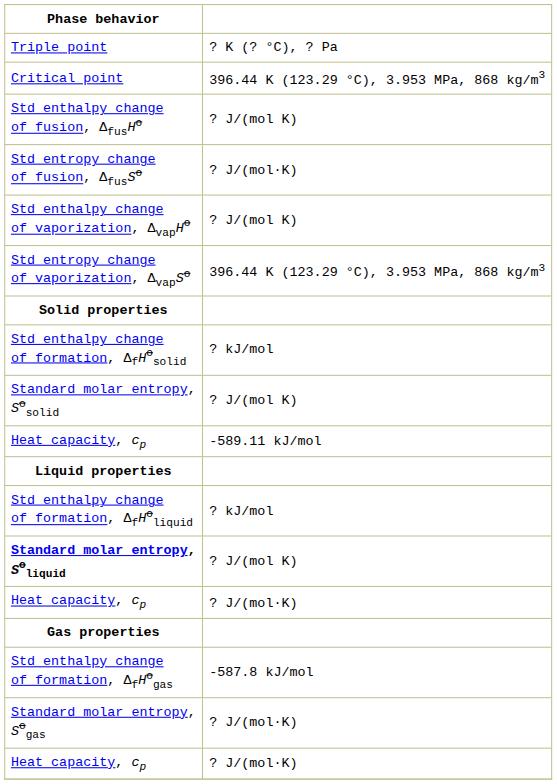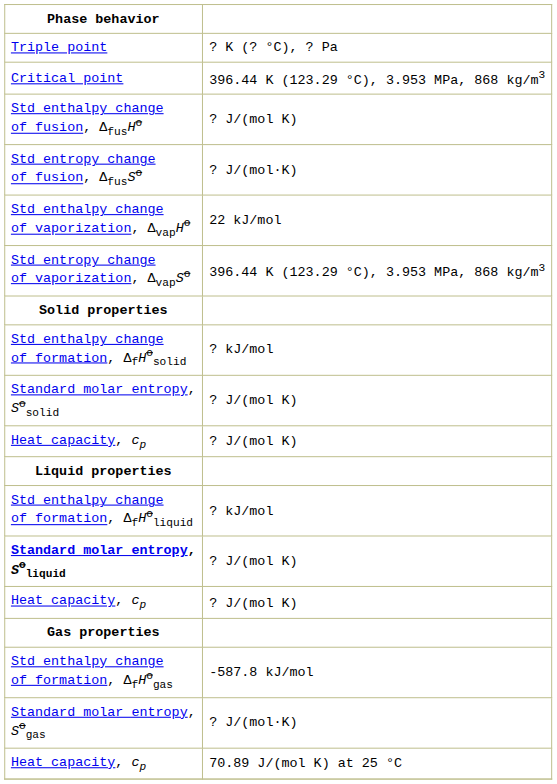(253, 220) ? J/(mol K) -> (245, 220) 22 kJ/mol
(265, 441) -589.11 kJ/mol -> (253, 441) ? J/(mol K)
(253, 603) ? J/(mol·K) -> (253, 603) ? J/(mol K)
(253, 764) ? J/(mol·K) -> (306, 764) 70.89 J/(mol K) at 25 °C
